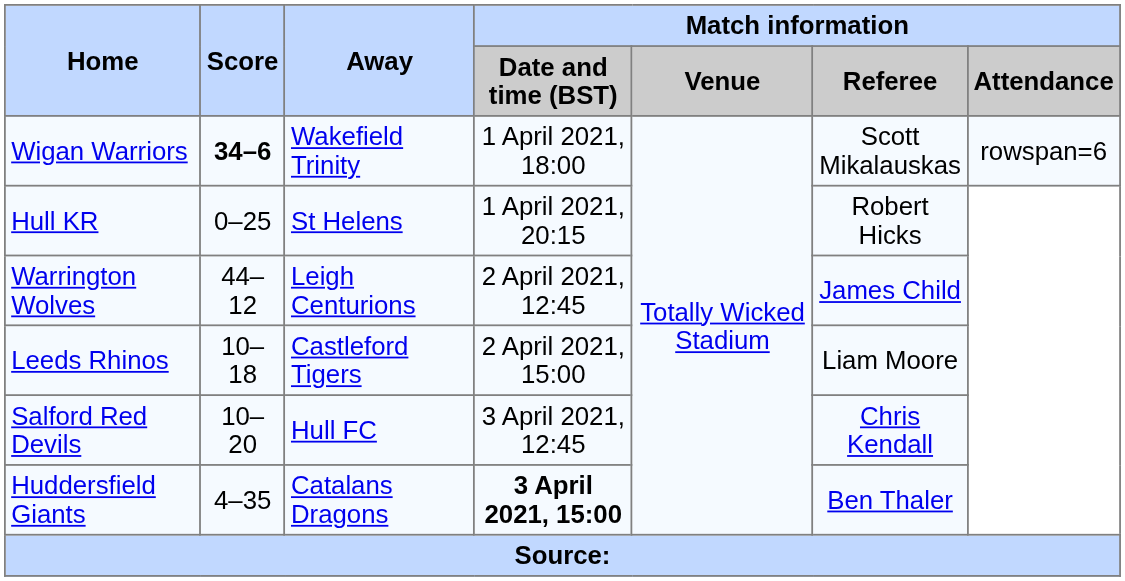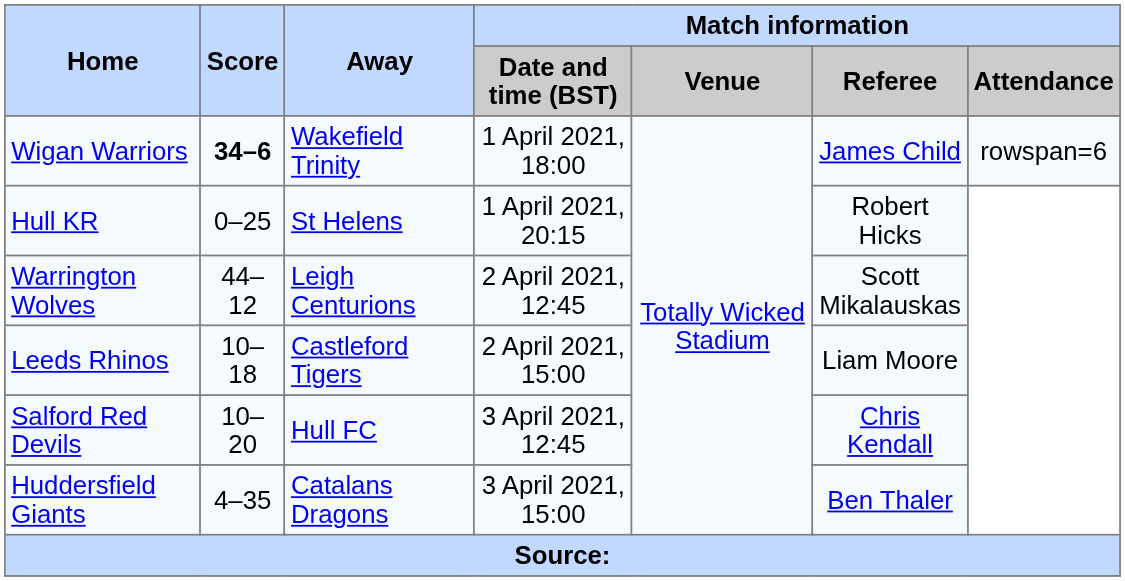(890, 151) Scott Mikalauskas -> (890, 151) James Child
(890, 290) James Child -> (890, 290) Scott Mikalauskas
(553, 500) bold -> (553, 500) normal
